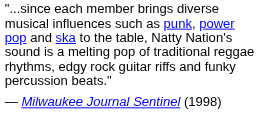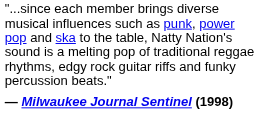(113, 102) normal -> (119, 102) bold
